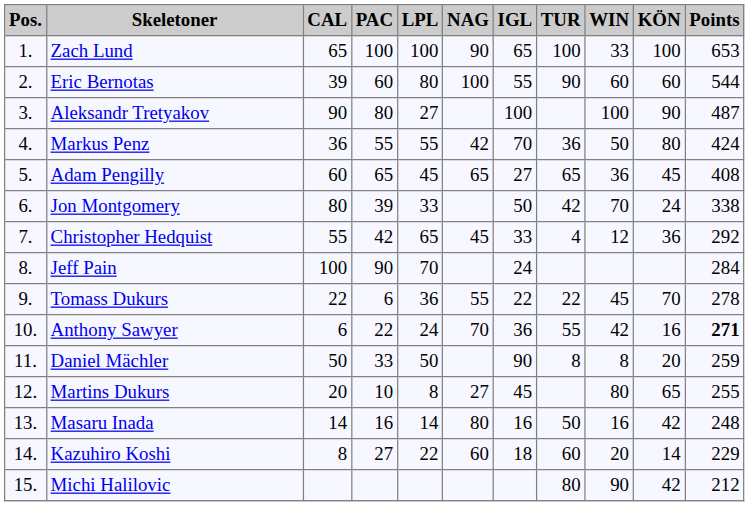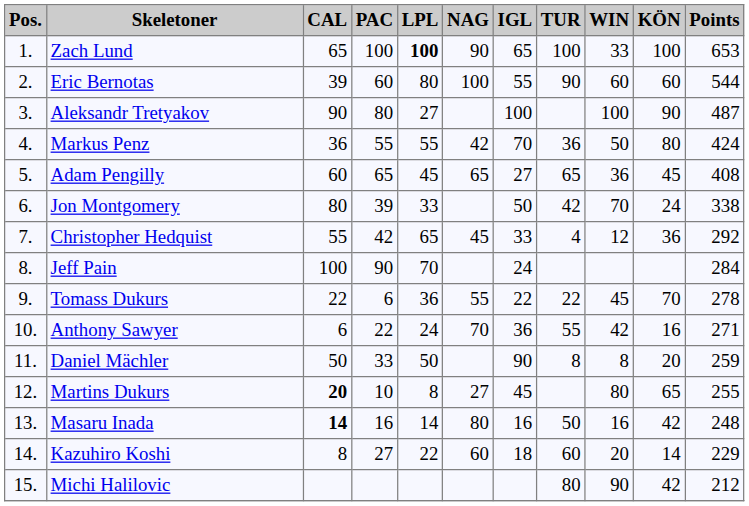(424, 50) normal -> (424, 50) bold
(725, 330) bold -> (725, 330) normal
(338, 392) normal -> (338, 392) bold
(338, 422) normal -> (338, 422) bold
